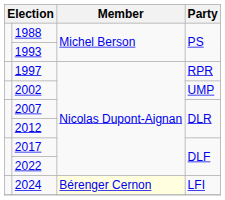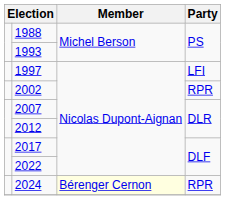(200, 71) RPR -> (196, 71) LFI
(201, 90) UMP -> (200, 90) RPR
(196, 185) LFI -> (200, 185) RPR
